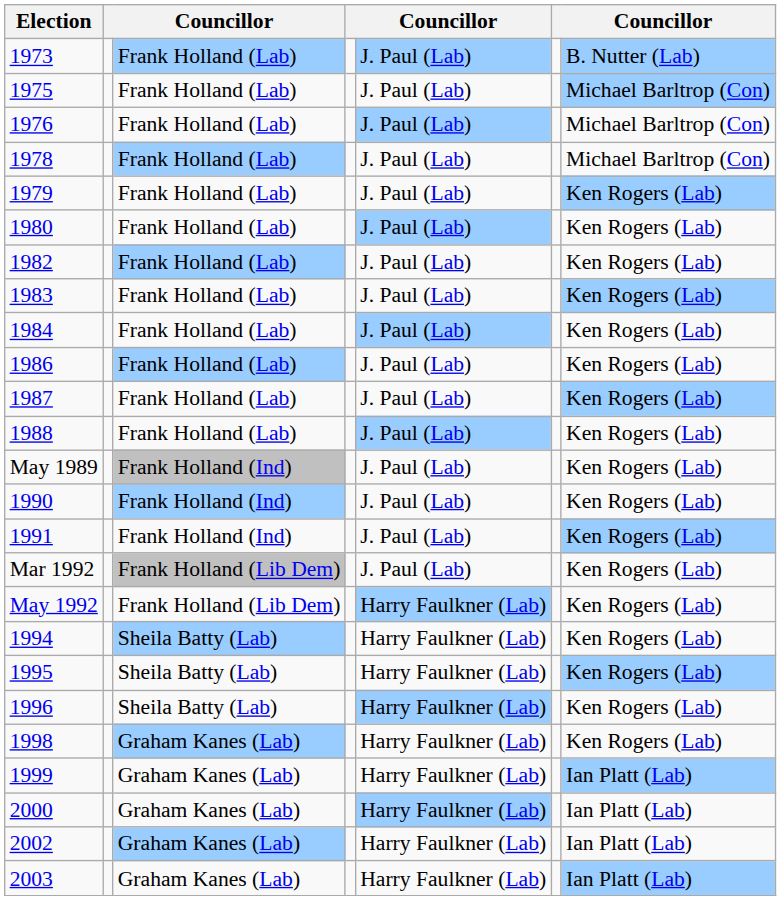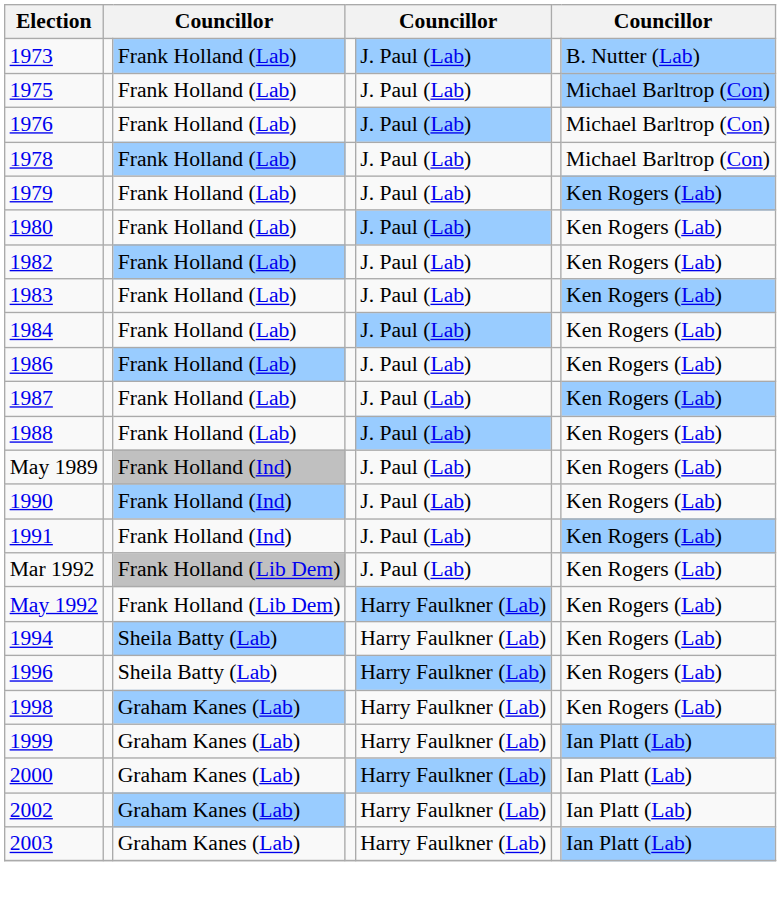- row: (31, 672)
